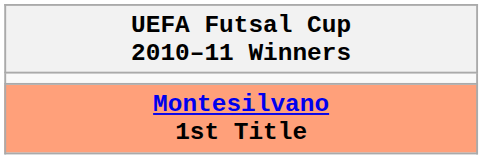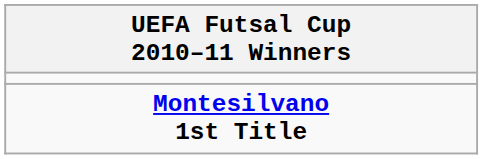(241, 119) lightsalmon background -> (241, 119) no background
